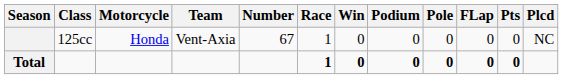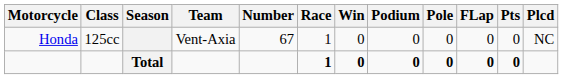columns swapped: (29, 16) <-> (134, 16)
